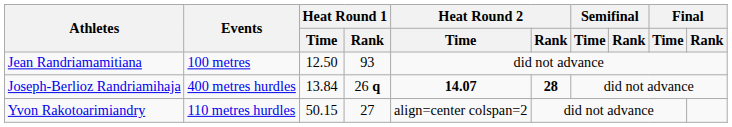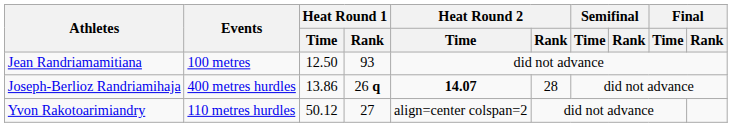(322, 87) 13.84 -> (322, 87) 13.86
(551, 87) bold -> (551, 87) normal
(322, 110) 50.15 -> (322, 110) 50.12
